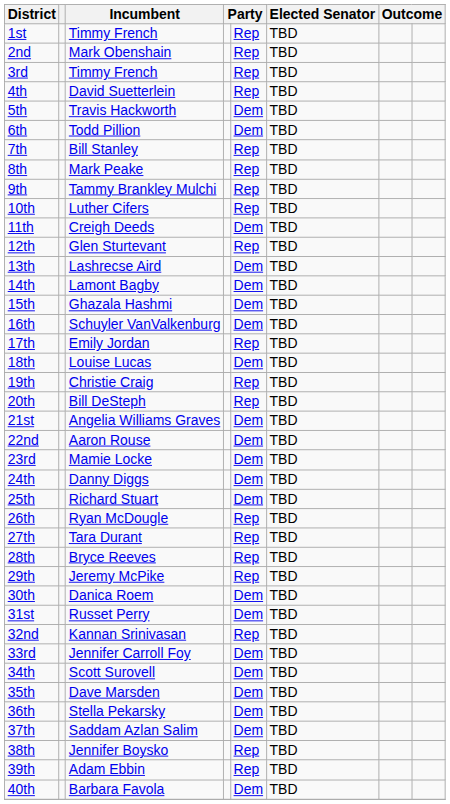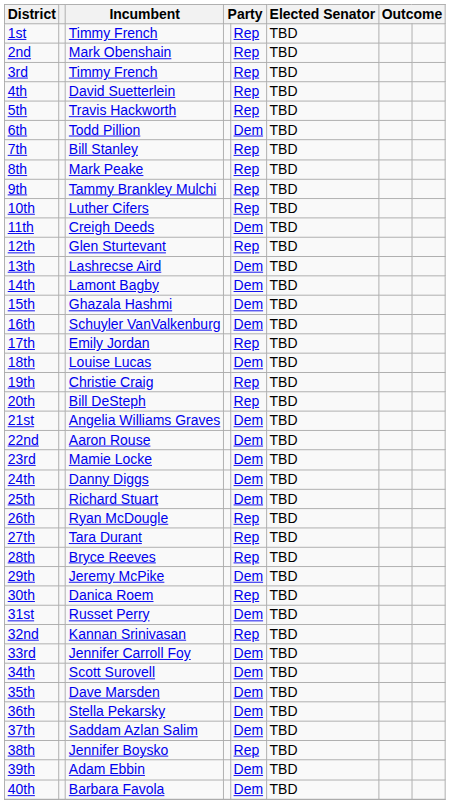(248, 111) Dem -> (246, 111) Rep
(246, 576) Rep -> (248, 576) Dem
(248, 595) Dem -> (246, 595) Rep
(246, 770) Rep -> (248, 770) Dem
